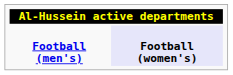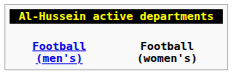(167, 52) lavender background -> (167, 52) no background
